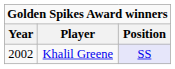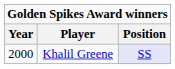(21, 53) 2002 -> (21, 53) 2000
